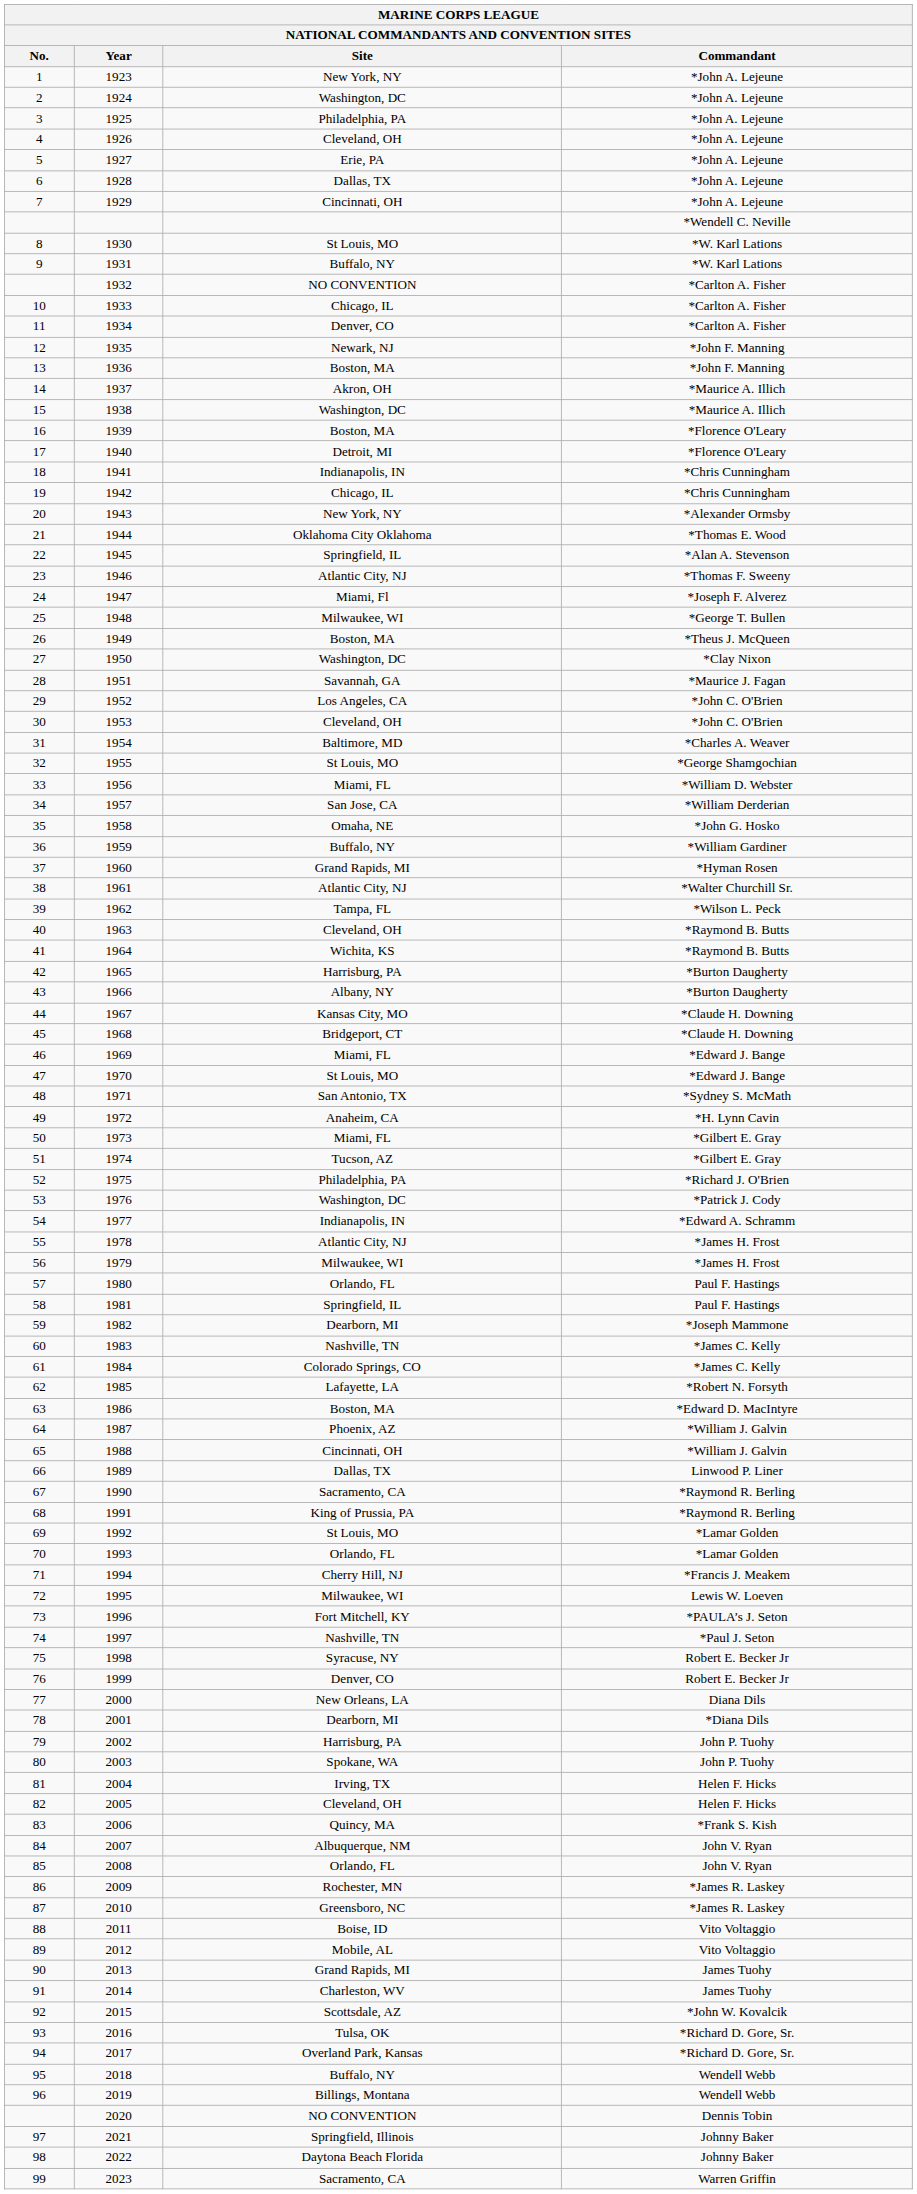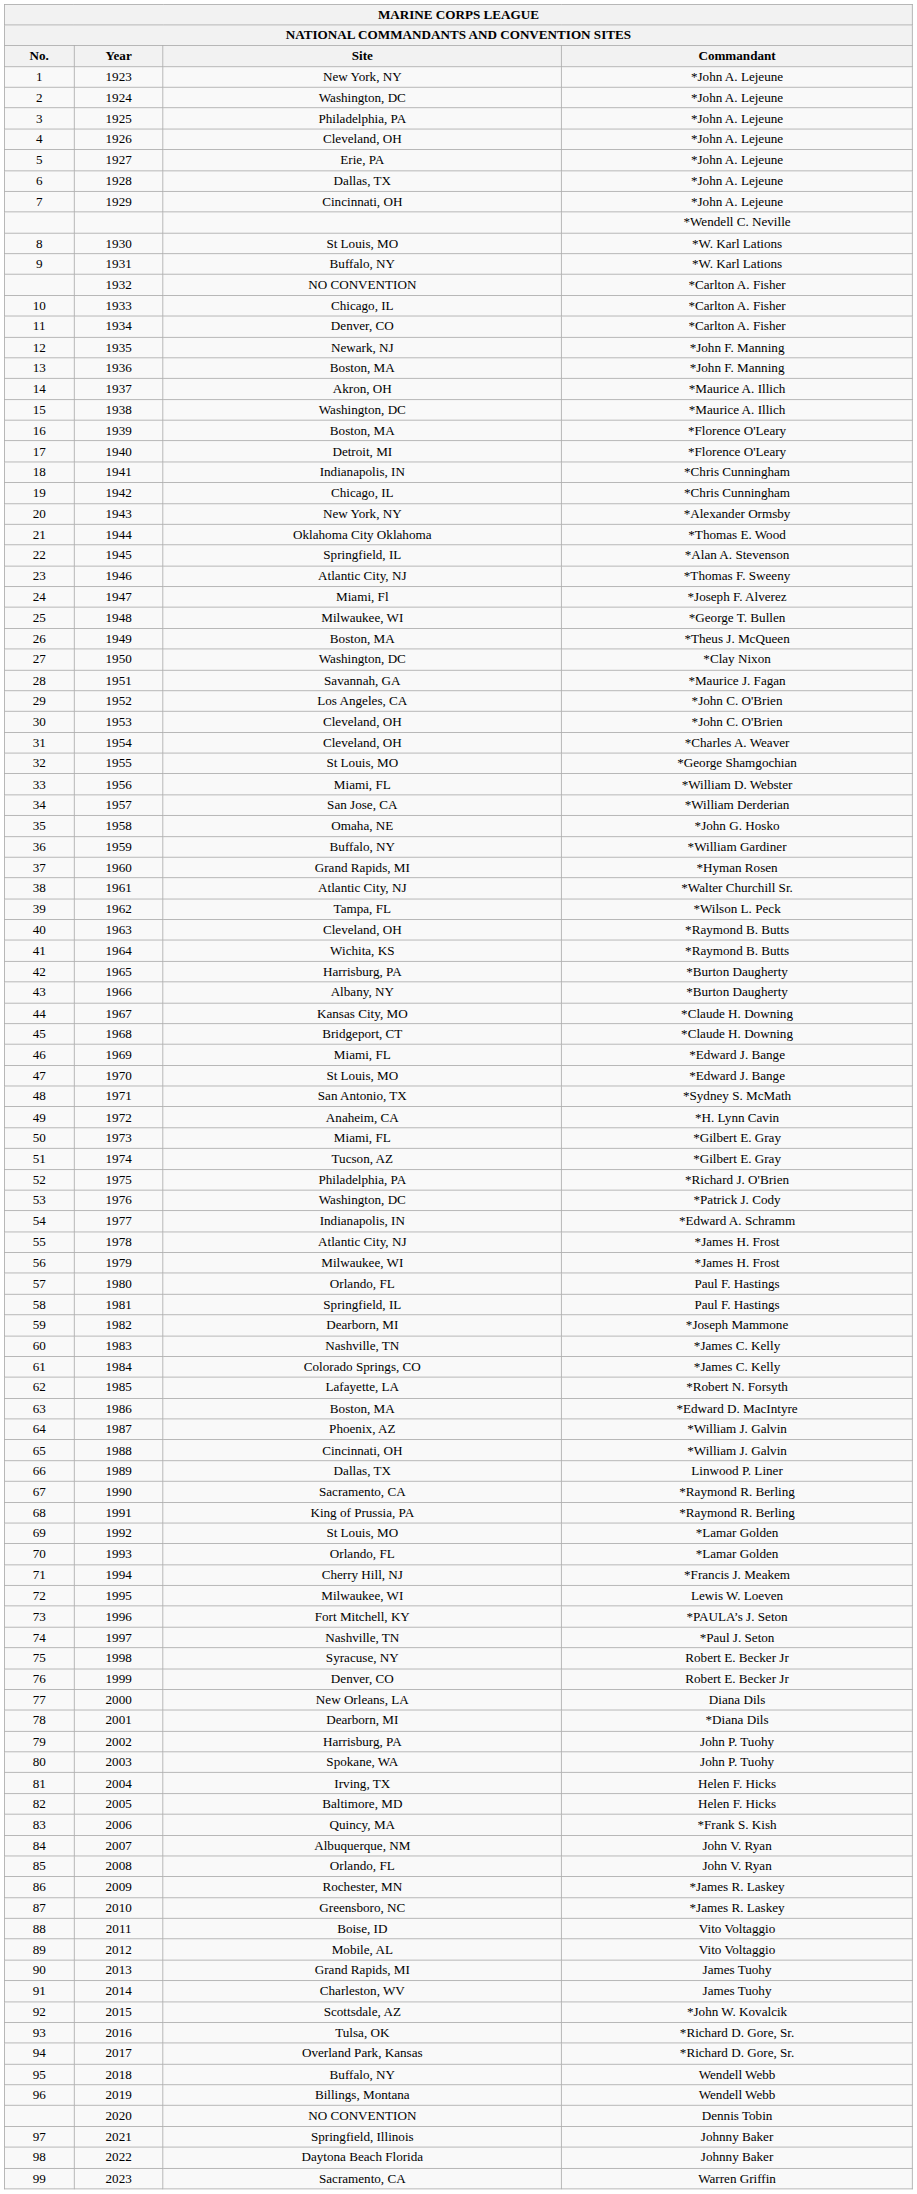(362, 742) Baltimore, MD -> (362, 742) Cleveland, OH
(362, 1803) Cleveland, OH -> (362, 1803) Baltimore, MD
